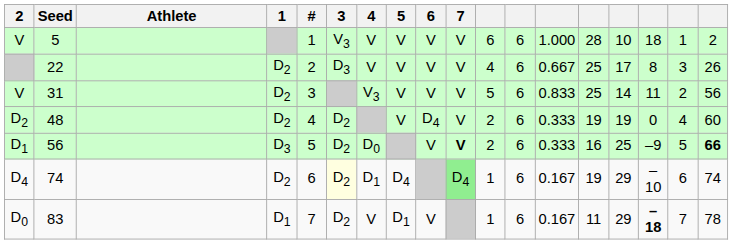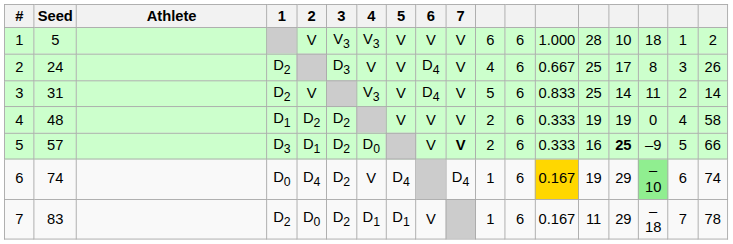columns swapped: (312, 16) <-> (19, 16)
(371, 40) V -> (371, 41) V3
(55, 67) 22 -> (55, 67) 24
(431, 67) V -> (431, 67) D4
(431, 93) V -> (431, 93) D4
(713, 93) 56 -> (713, 93) 14
(282, 120) D2 -> (282, 120) D1
(431, 120) D4 -> (431, 119) V
(713, 119) 60 -> (713, 119) 58
(55, 146) 56 -> (55, 146) 57
(623, 146) normal -> (623, 146) bold
(713, 146) bold -> (713, 146) normal
(282, 179) D2 -> (282, 179) D0
(341, 179) lightyellow background -> (341, 179) no background
(371, 179) D1 -> (371, 179) V
(461, 179) lightgreen background -> (461, 179) no background
(557, 179) no background -> (557, 179) gold background
(653, 179) no background -> (653, 179) lightgreen background
(282, 219) D1 -> (282, 219) D2
(371, 219) V -> (371, 219) D1
(653, 219) bold -> (653, 219) normal
